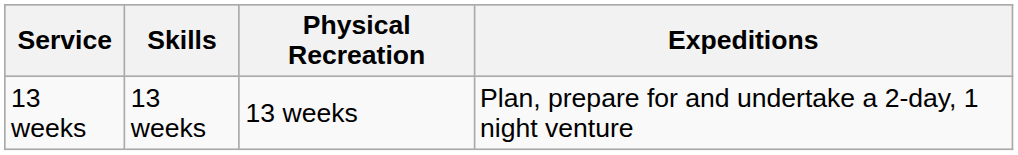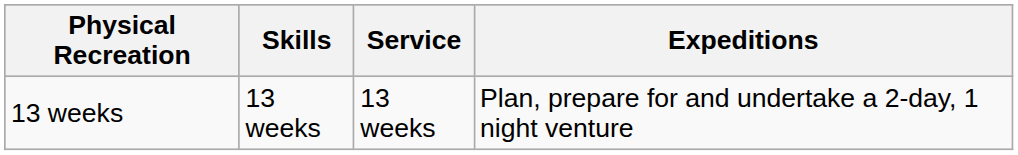columns swapped: (65, 40) <-> (357, 40)
